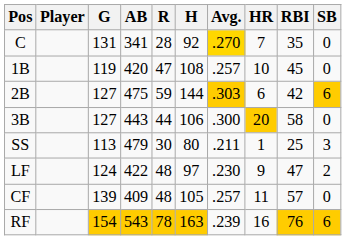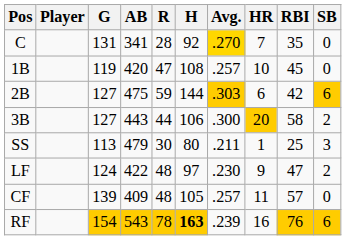(327, 119) 0 -> (327, 119) 2
(191, 222) normal -> (191, 222) bold
